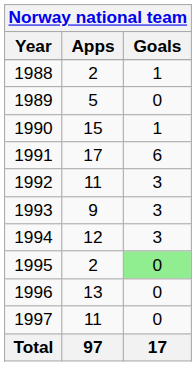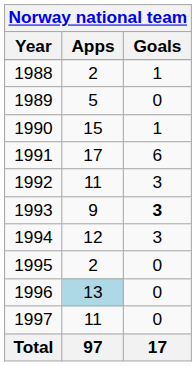(157, 210) normal -> (157, 210) bold
(157, 264) lightgreen background -> (157, 264) no background
(93, 292) no background -> (93, 292) lightblue background
